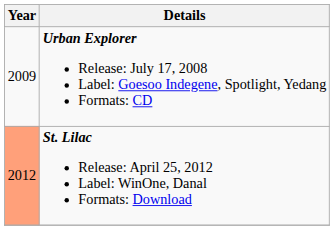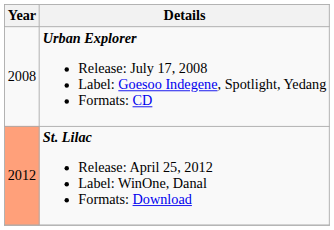(22, 76) 2009 -> (22, 76) 2008
